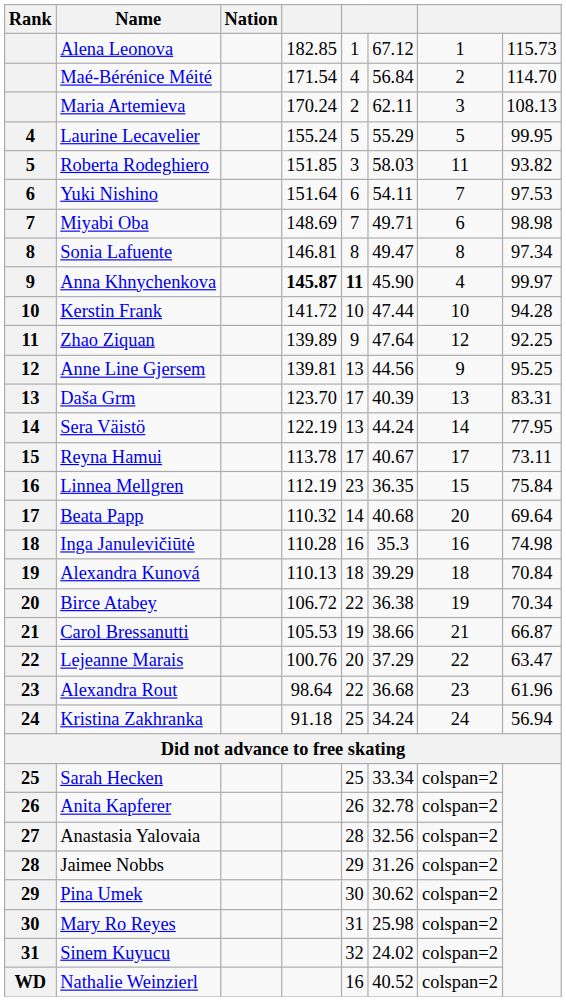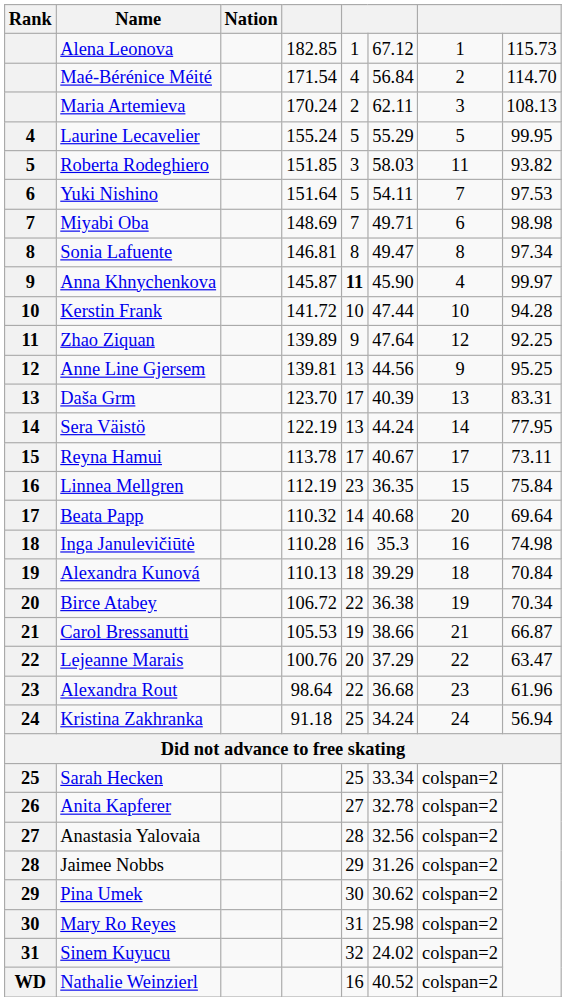(355, 194) 6 -> (355, 194) 5
(312, 281) bold -> (312, 281) normal
(355, 806) 26 -> (355, 806) 27
